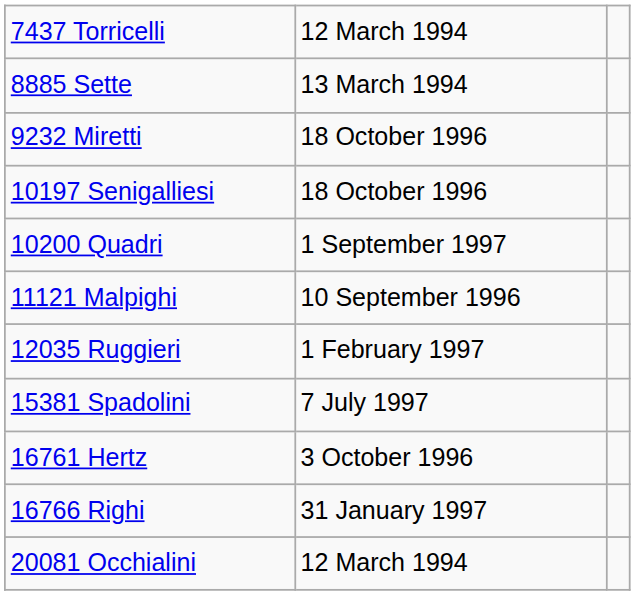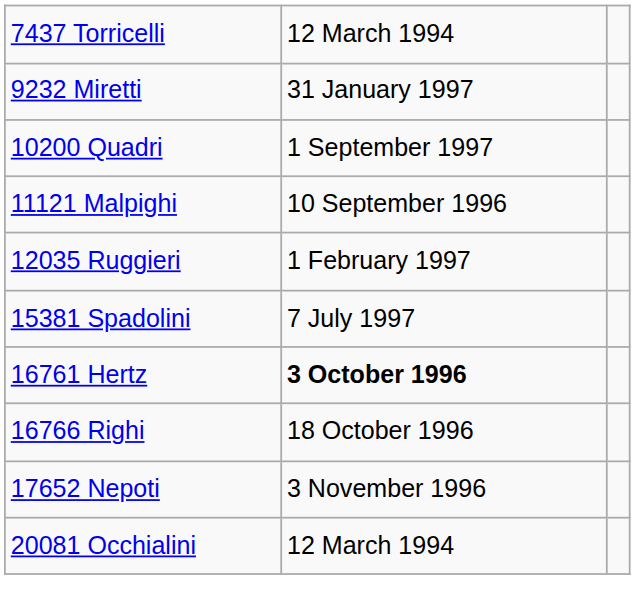- row: (71, 84)
(394, 137) 18 October 1996 -> (380, 90) 31 January 1997
- row: (112, 191)
(387, 456) normal -> (377, 374) bold
(394, 509) 31 January 1997 -> (380, 431) 18 October 1996
+ row: (85, 488)
